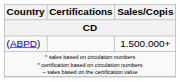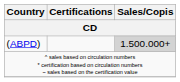(145, 43) no background -> (145, 43) lightgrey background
